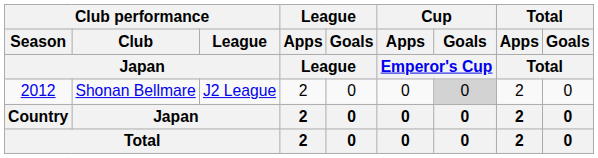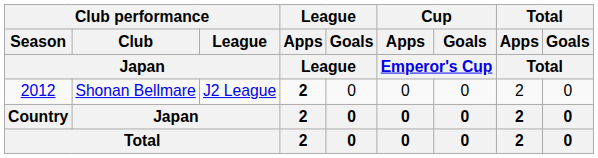(303, 91) normal -> (303, 91) bold
(465, 91) lightgrey background -> (465, 91) no background
